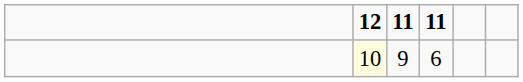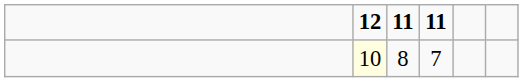(403, 58) 9 -> (403, 58) 8
(436, 58) 6 -> (436, 58) 7
